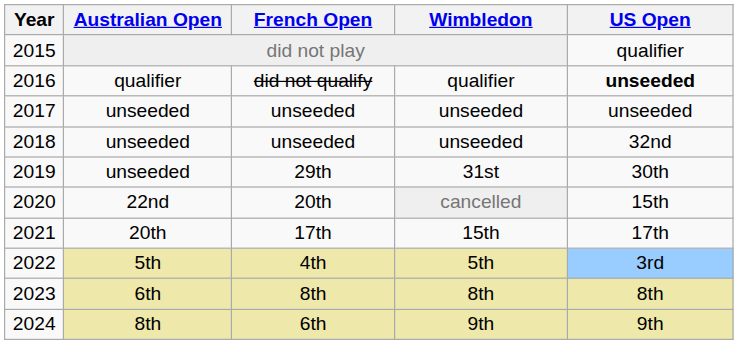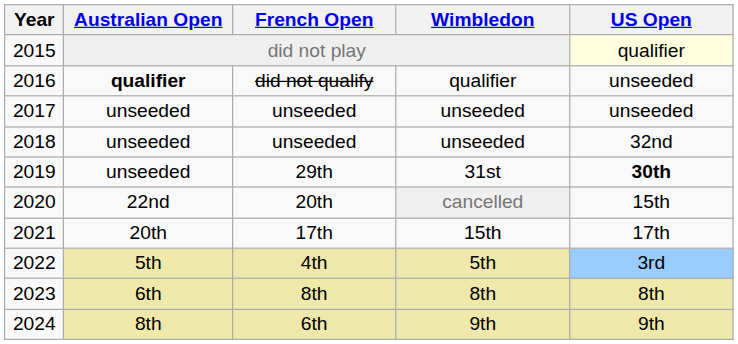(650, 50) no background -> (651, 50) lightyellow background
(148, 80) normal -> (148, 80) bold
(650, 80) bold -> (651, 80) normal
(650, 171) normal -> (651, 171) bold
